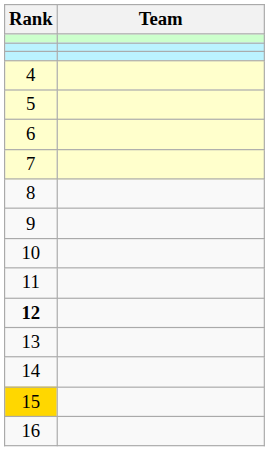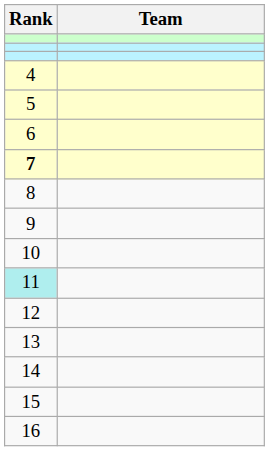(31, 163) normal -> (31, 163) bold
(31, 282) no background -> (31, 282) paleturquoise background
(31, 312) bold -> (31, 312) normal
(31, 401) gold background -> (31, 401) no background
